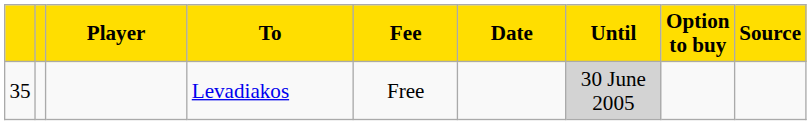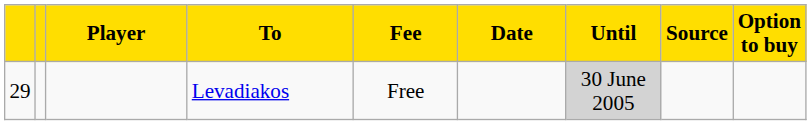columns swapped: (698, 33) <-> (770, 33)
(20, 90) 35 -> (20, 90) 29
